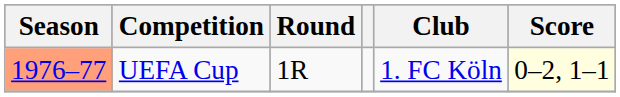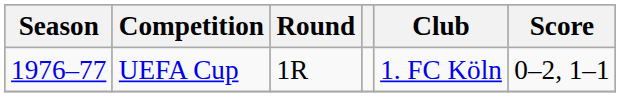(59, 69) lightsalmon background -> (59, 69) no background
(562, 69) lightyellow background -> (562, 69) no background
